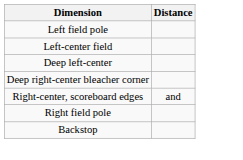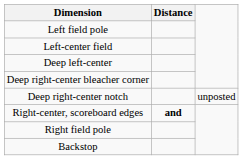+ row: (78, 96)
(173, 96) normal -> (173, 113) bold
